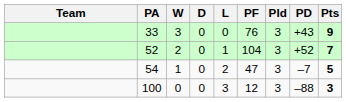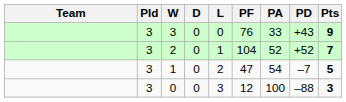columns swapped: (278, 13) <-> (152, 13)
